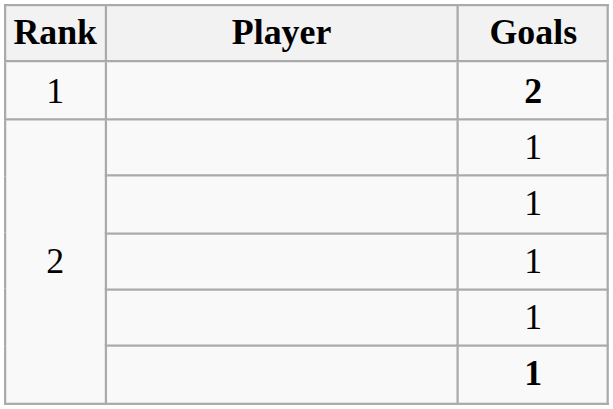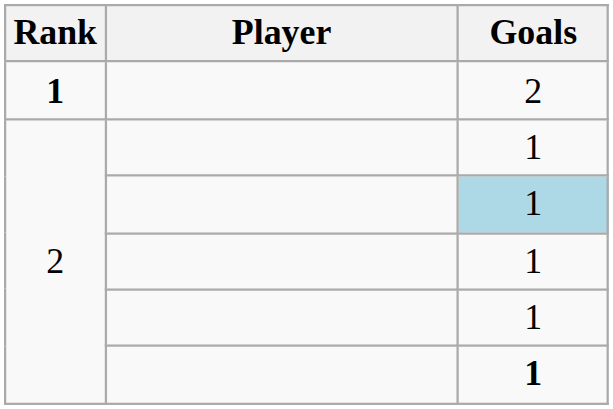(55, 89) normal -> (55, 89) bold
(533, 89) bold -> (533, 89) normal
(533, 203) no background -> (533, 203) lightblue background
